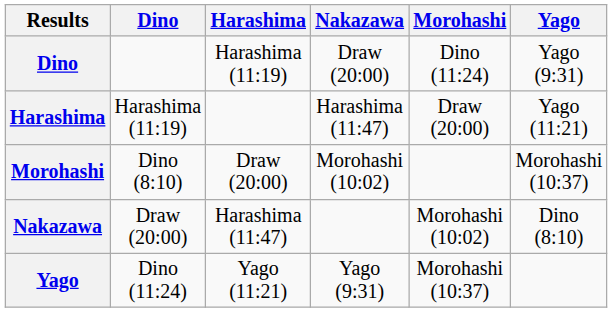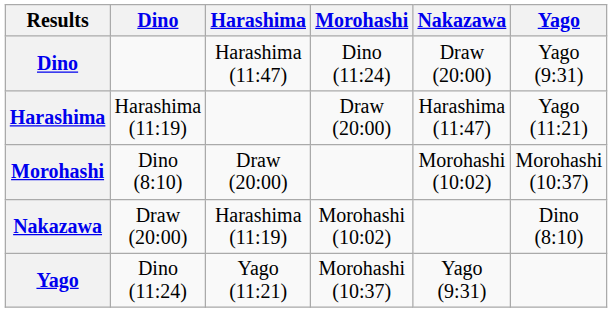columns swapped: (460, 20) <-> (360, 20)
(258, 63) Harashima (11:19) -> (258, 63) Harashima (11:47)
(258, 225) Harashima (11:47) -> (258, 225) Harashima (11:19)
